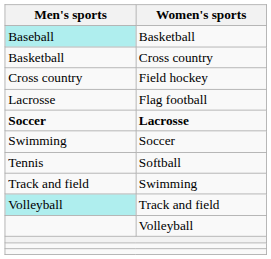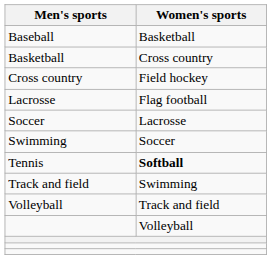(31, 36) paleturquoise background -> (31, 36) no background
(27, 120) bold -> (26, 120) normal
(164, 120) bold -> (162, 120) normal
(160, 162) normal -> (161, 162) bold
(35, 204) paleturquoise background -> (35, 204) no background
